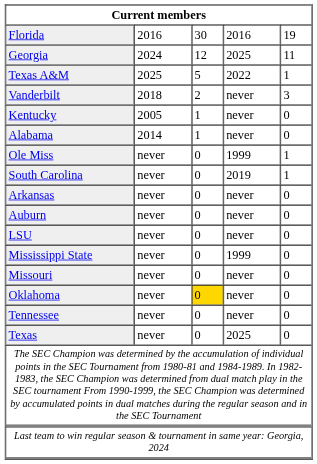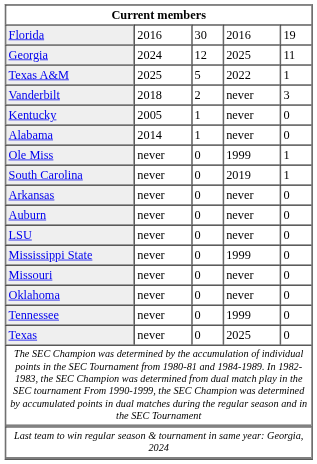(198, 295) gold background -> (198, 295) no background
(240, 315) never -> (238, 315) 1999
